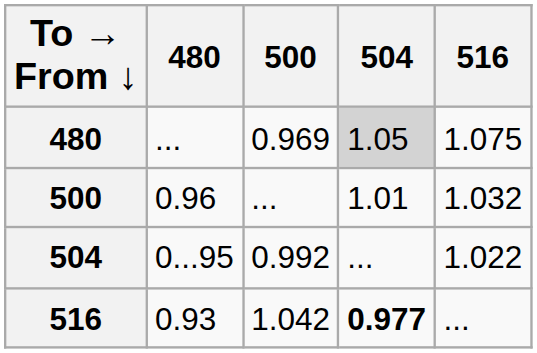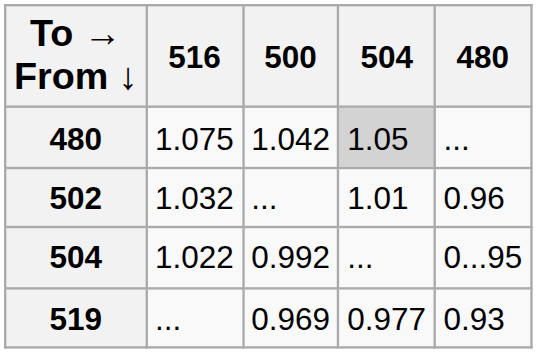columns swapped: (194, 58) <-> (483, 58)
(291, 139) 0.969 -> (291, 139) 1.042
(76, 199) 500 -> (76, 199) 502
(76, 318) 516 -> (76, 318) 519
(291, 318) 1.042 -> (291, 318) 0.969
(387, 316) bold -> (387, 318) normal
